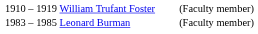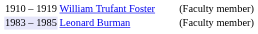(31, 23) no background -> (31, 23) lavender background
